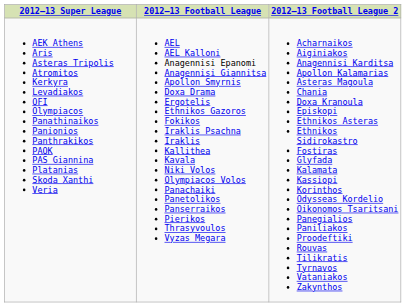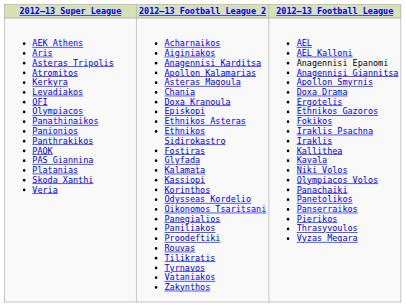columns swapped: (203, 11) <-> (335, 11)
